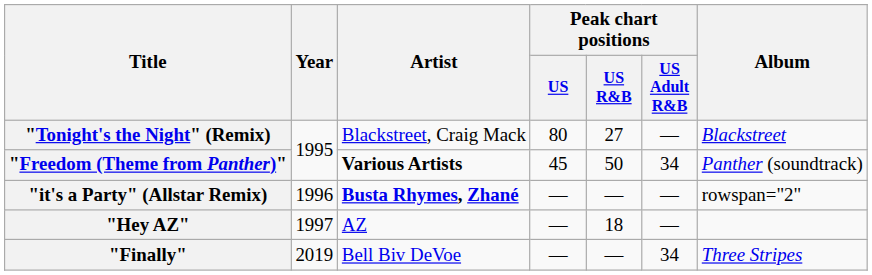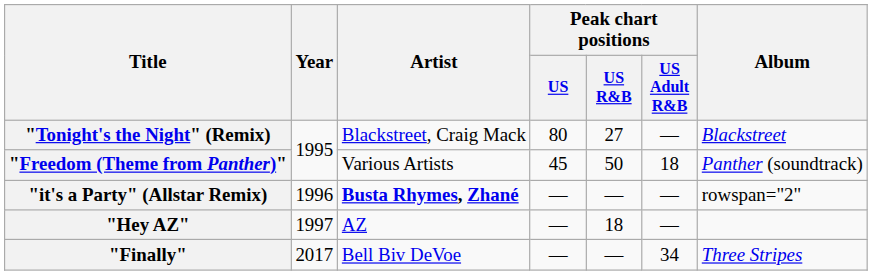(402, 164) bold -> (398, 164) normal
(670, 164) 34 -> (670, 164) 18
(314, 254) 2019 -> (314, 254) 2017
